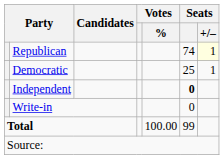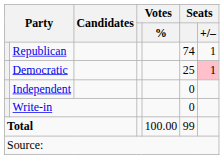(213, 51) lightyellow background -> (213, 51) no background
(213, 70) no background -> (213, 70) pink background
(192, 88) bold -> (192, 88) normal
